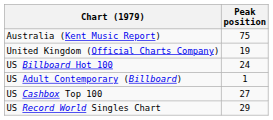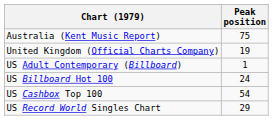rows swapped: (60, 65) <-> (94, 79)
(245, 94) 27 -> (245, 94) 54
